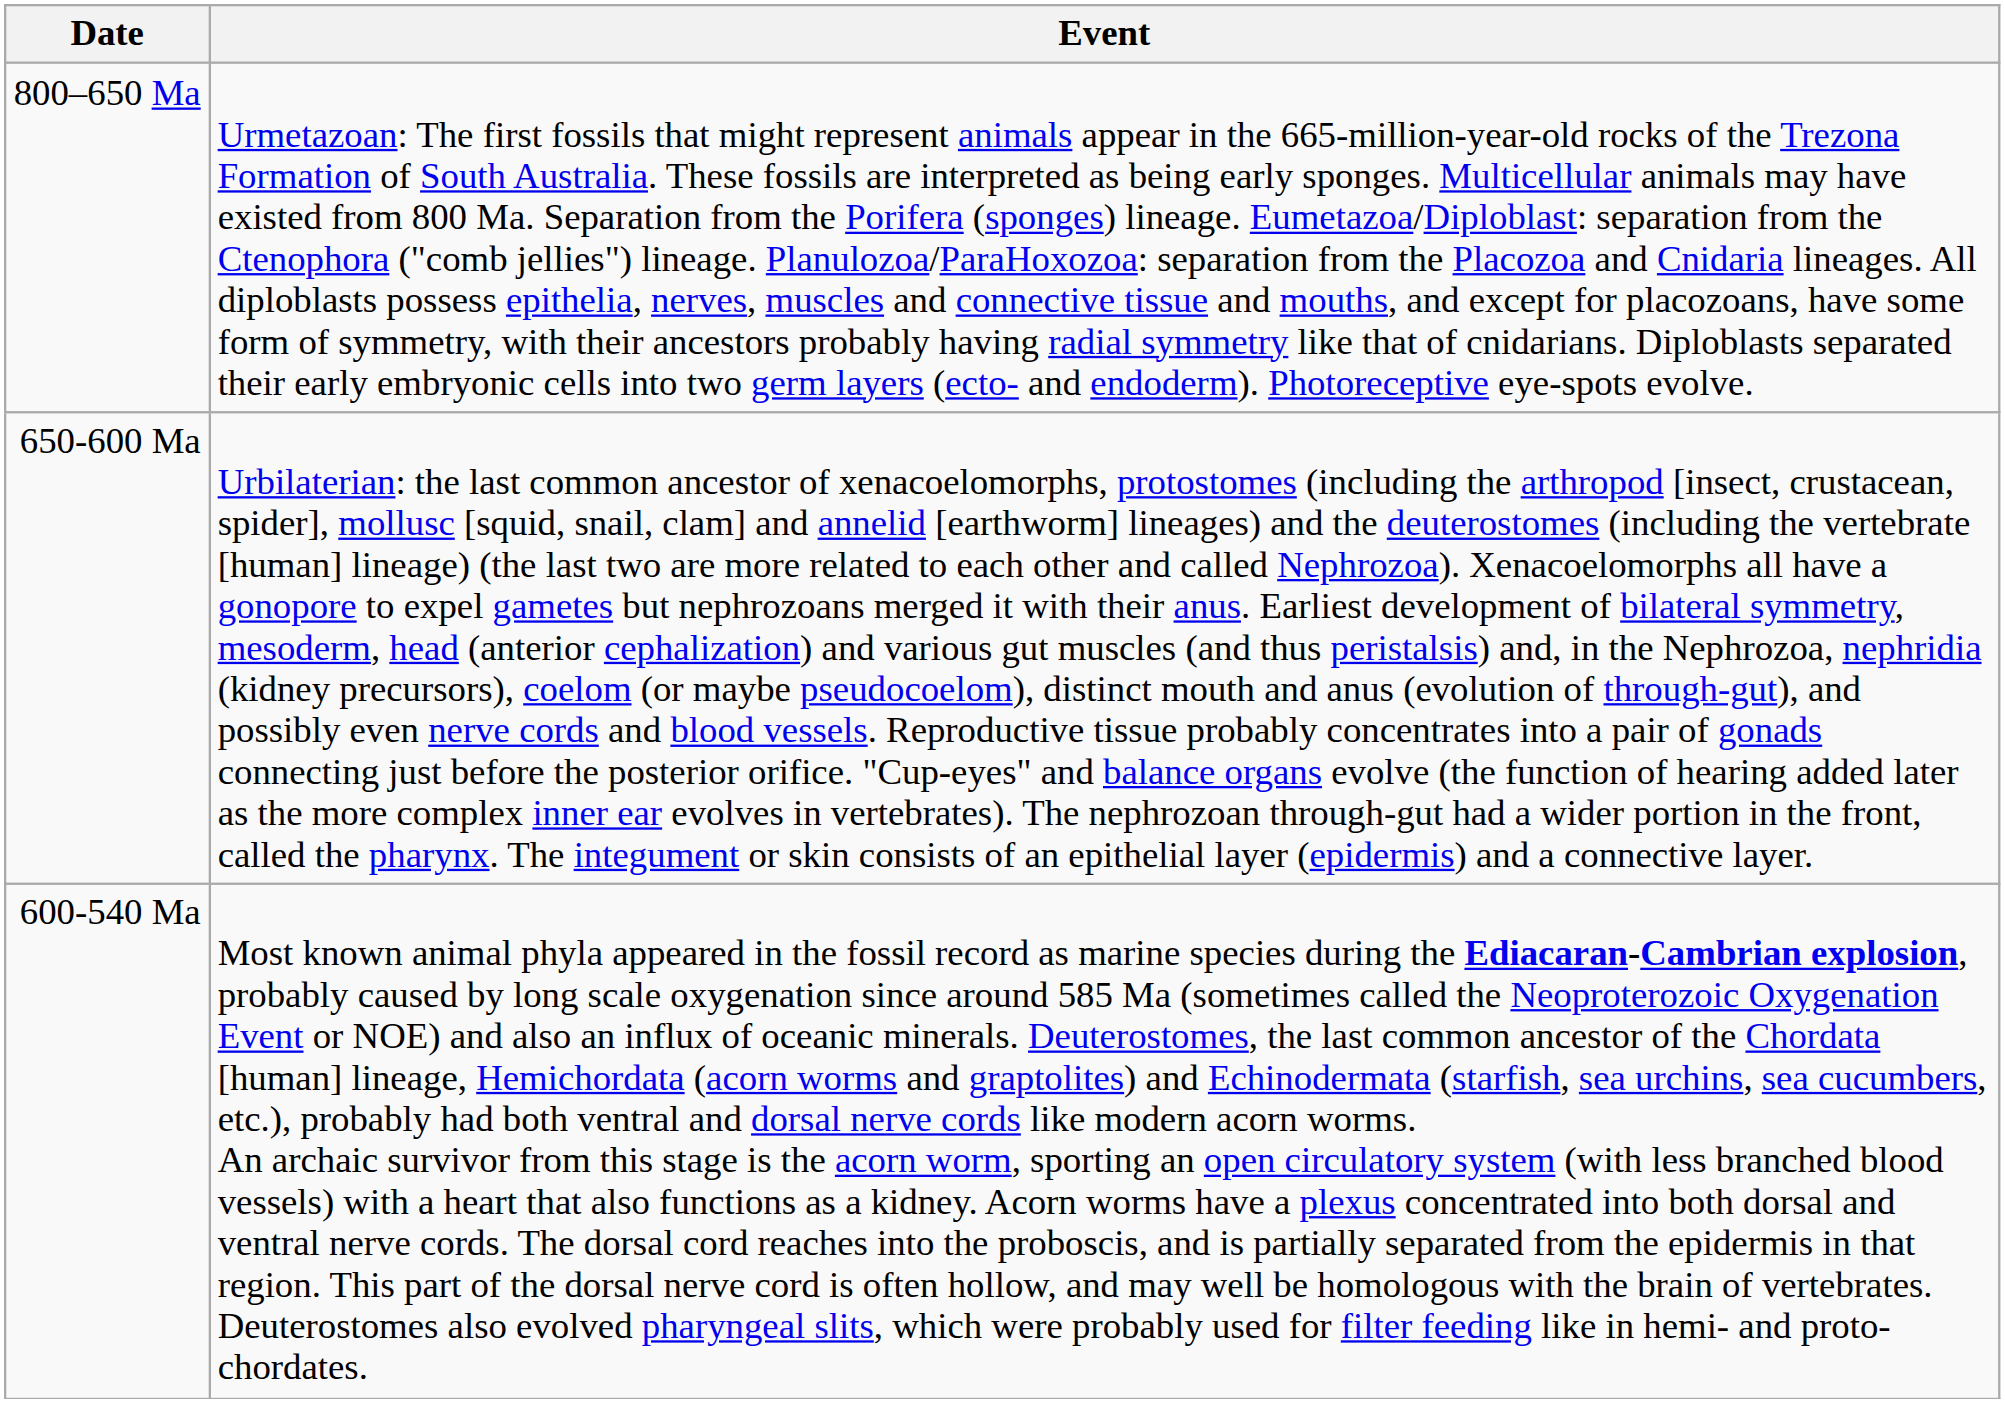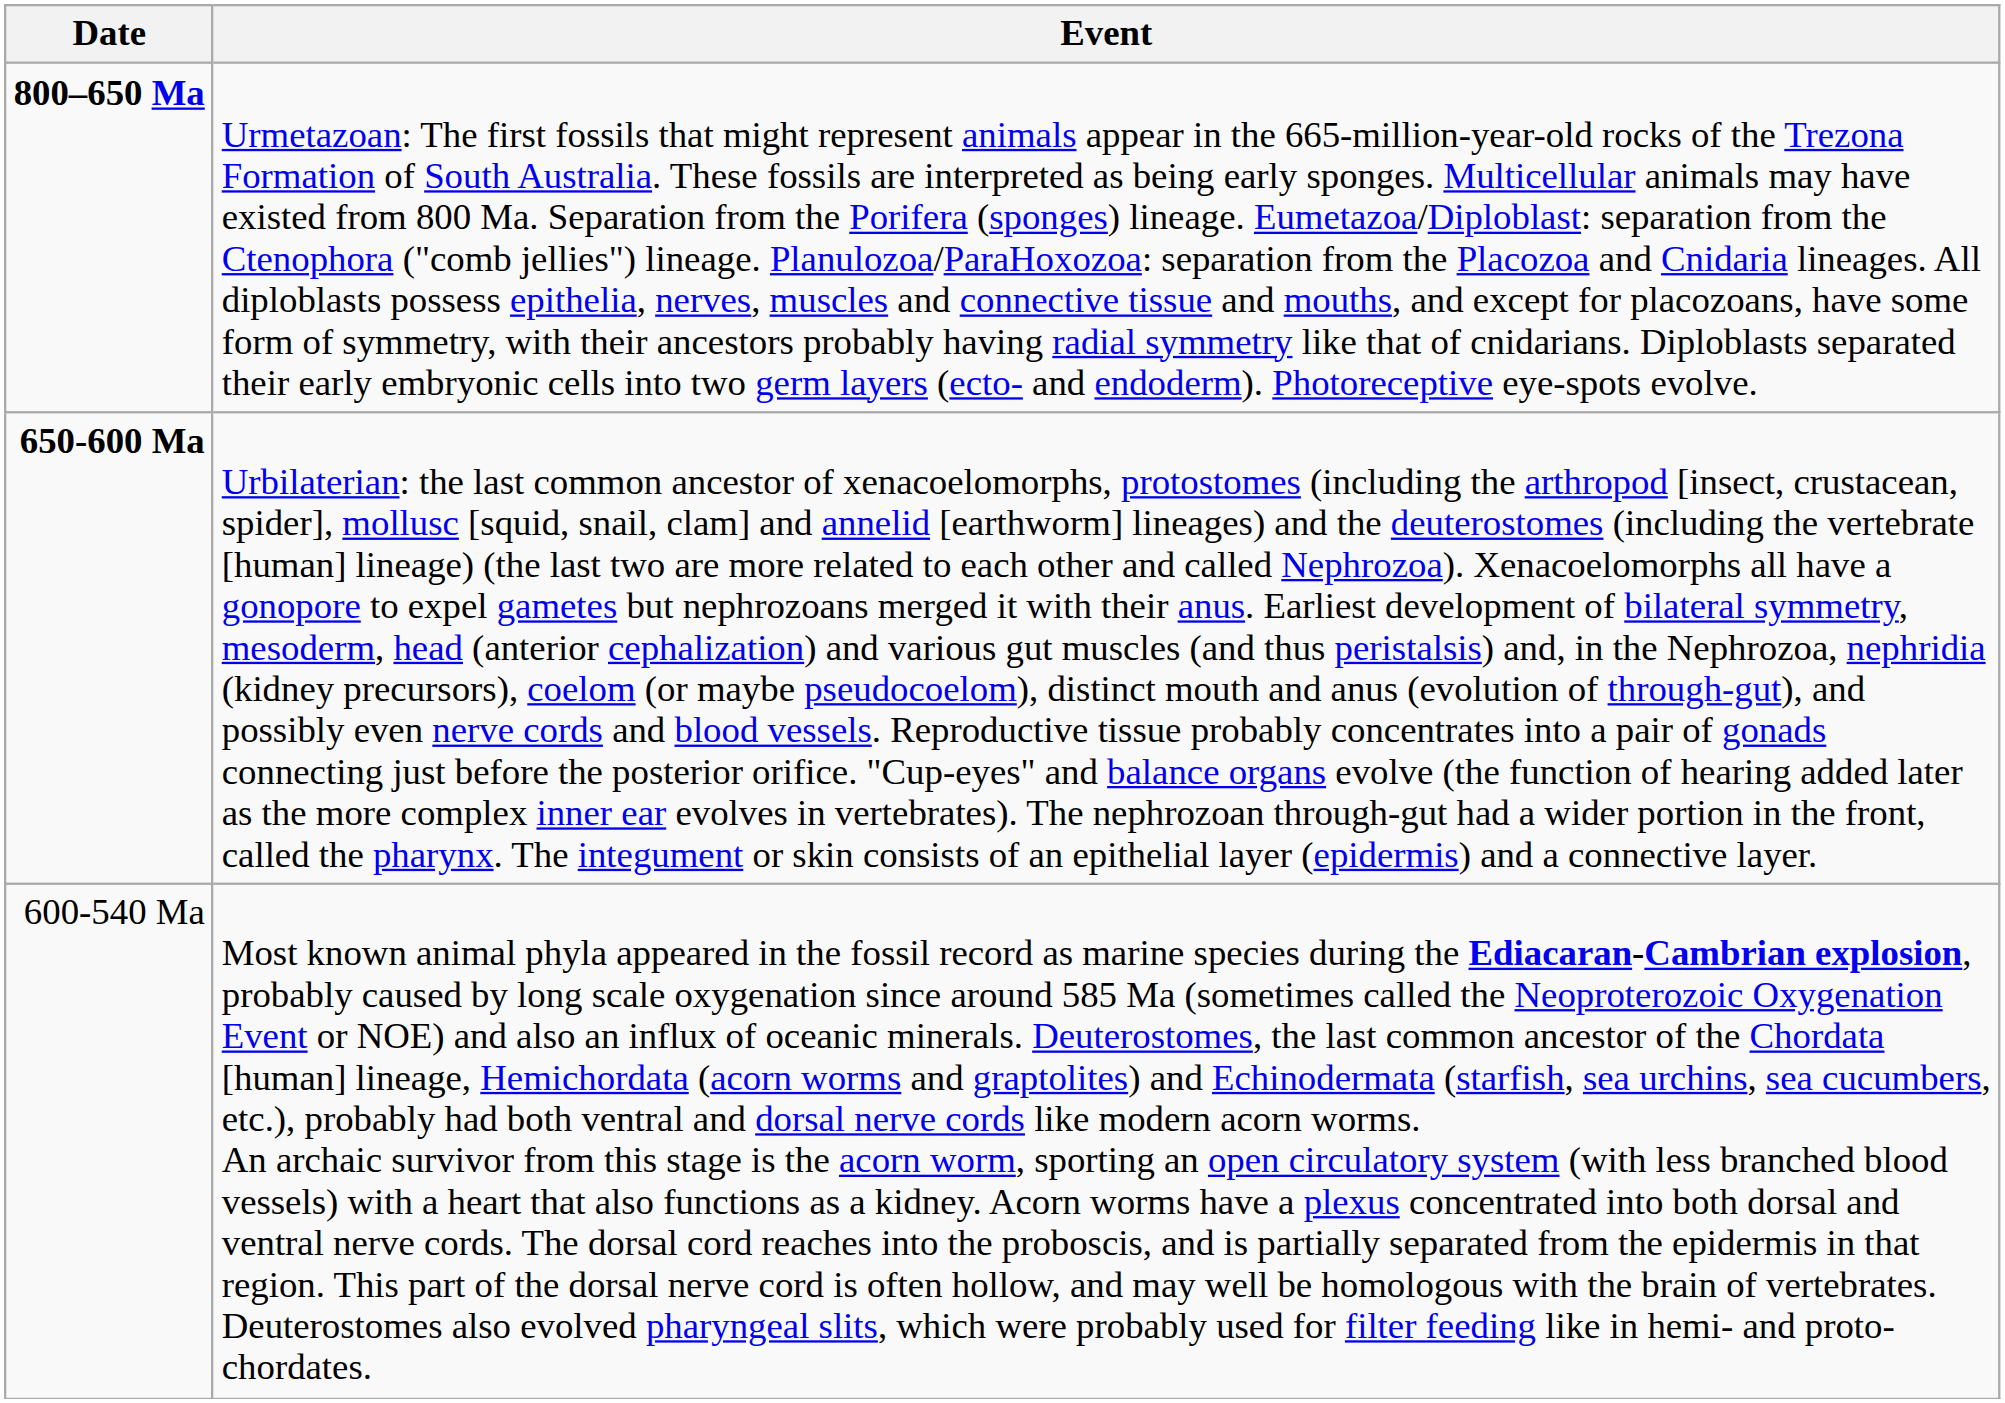(107, 92) normal -> (109, 92) bold
(110, 440) normal -> (112, 440) bold
